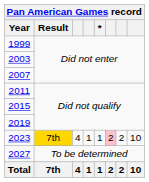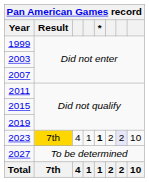(100, 138) normal -> (100, 138) bold
(111, 138) pink background -> (111, 138) no background
(122, 138) no background -> (122, 138) lavender background
